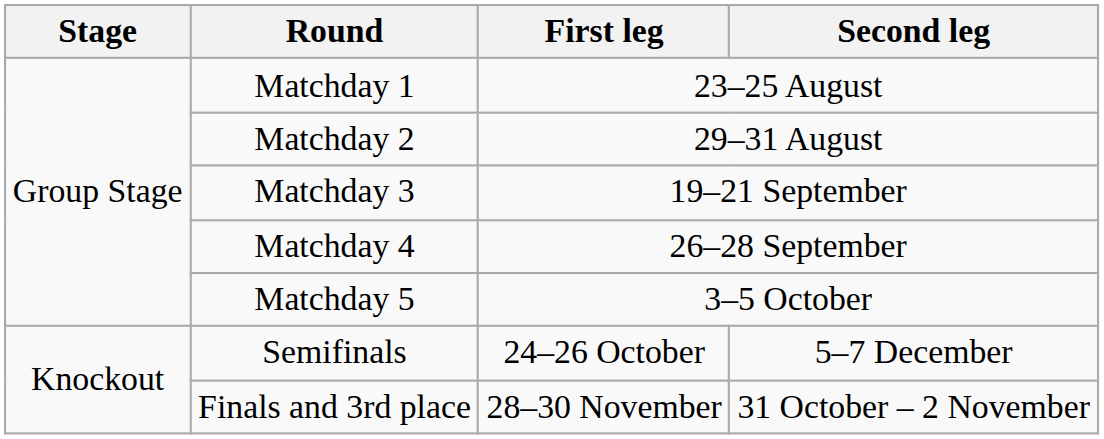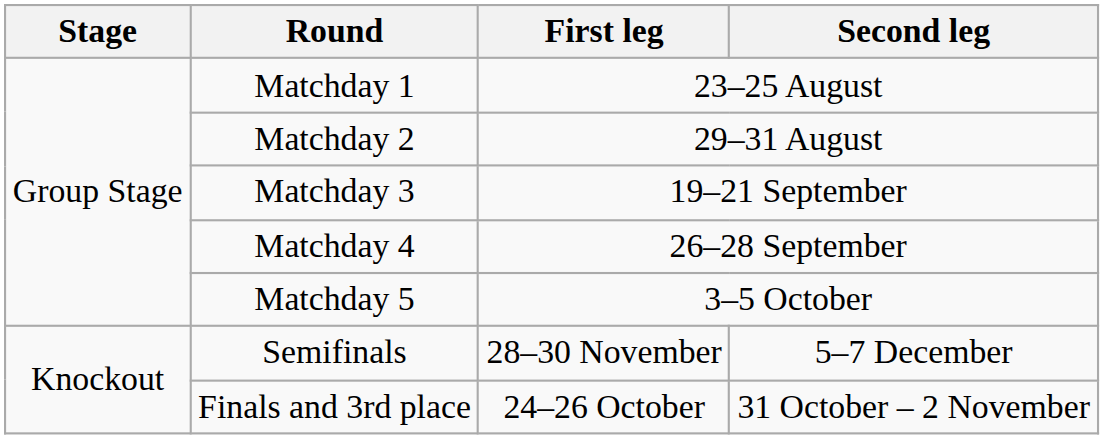(604, 352) 24–26 October -> (604, 352) 28–30 November
(604, 406) 28–30 November -> (604, 406) 24–26 October
